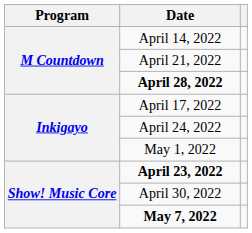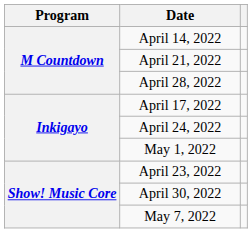(180, 82) bold -> (180, 82) normal
(180, 171) bold -> (180, 171) normal
(180, 216) bold -> (180, 216) normal
